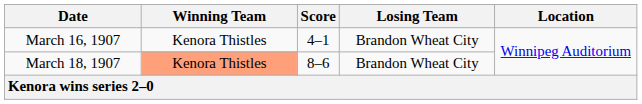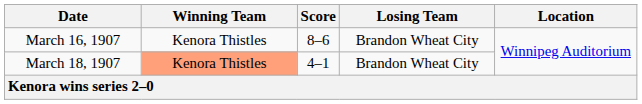(318, 39) 4–1 -> (318, 39) 8–6
(318, 63) 8–6 -> (318, 63) 4–1
